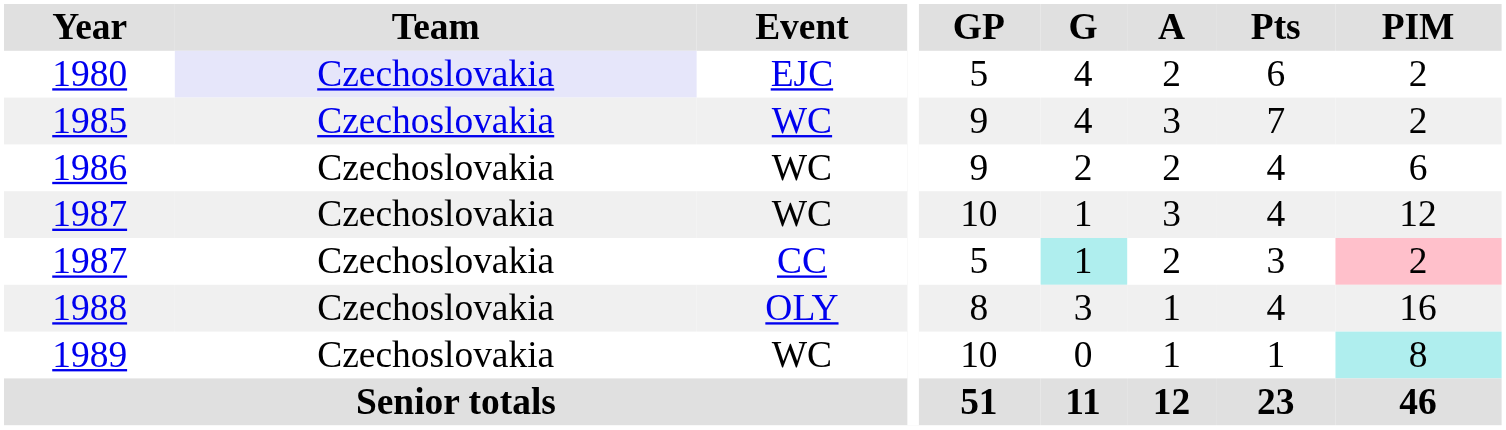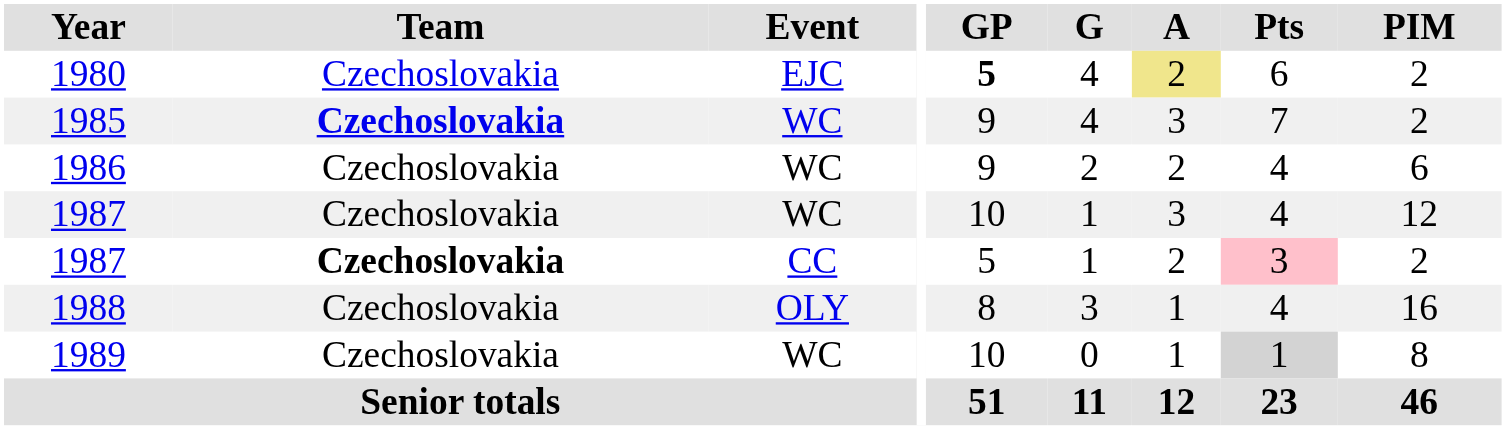(436, 73) lavender background -> (440, 73) no background
(979, 73) normal -> (987, 73) bold
(1172, 73) no background -> (1177, 73) khaki background
(436, 120) normal -> (440, 120) bold
(436, 260) normal -> (440, 260) bold
(1083, 260) paleturquoise background -> (1089, 260) no background
(1276, 260) no background -> (1279, 260) pink background
(1418, 260) pink background -> (1419, 260) no background
(1276, 354) no background -> (1279, 354) lightgrey background
(1418, 354) paleturquoise background -> (1419, 354) no background
